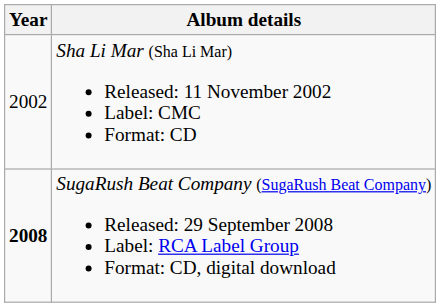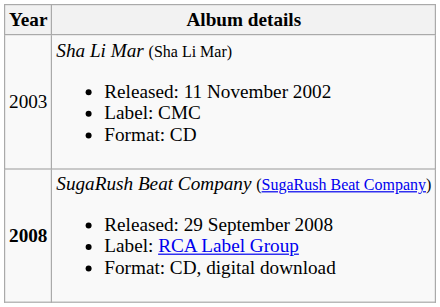(28, 101) 2002 -> (28, 101) 2003
